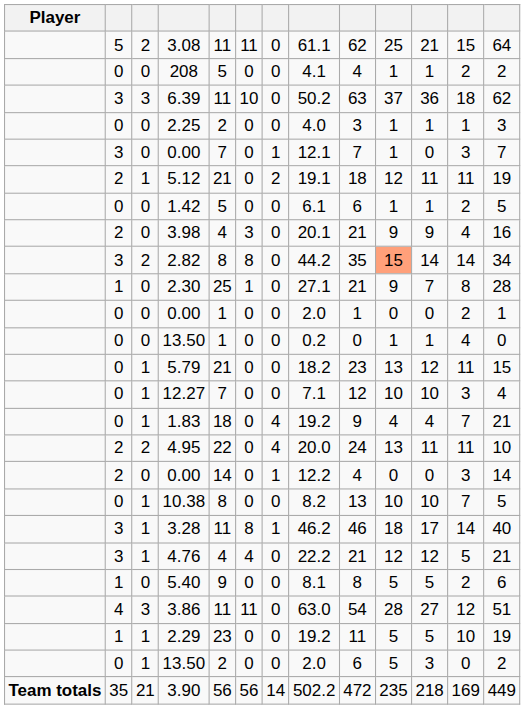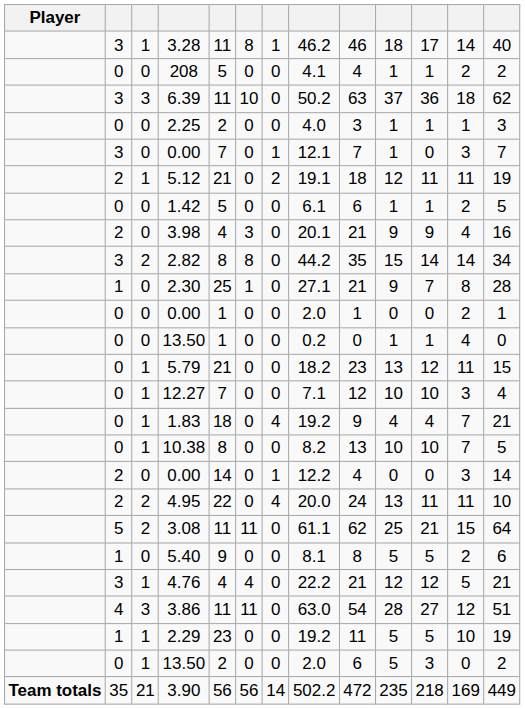rows swapped: (119, 44) <-> (119, 529)
(393, 260) lightsalmon background -> (393, 260) no background
rows swapped: (119, 502) <-> (119, 448)
rows swapped: (119, 582) <-> (119, 555)
